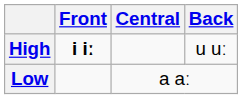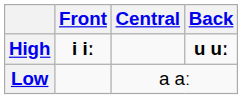(211, 49) normal -> (211, 49) bold
